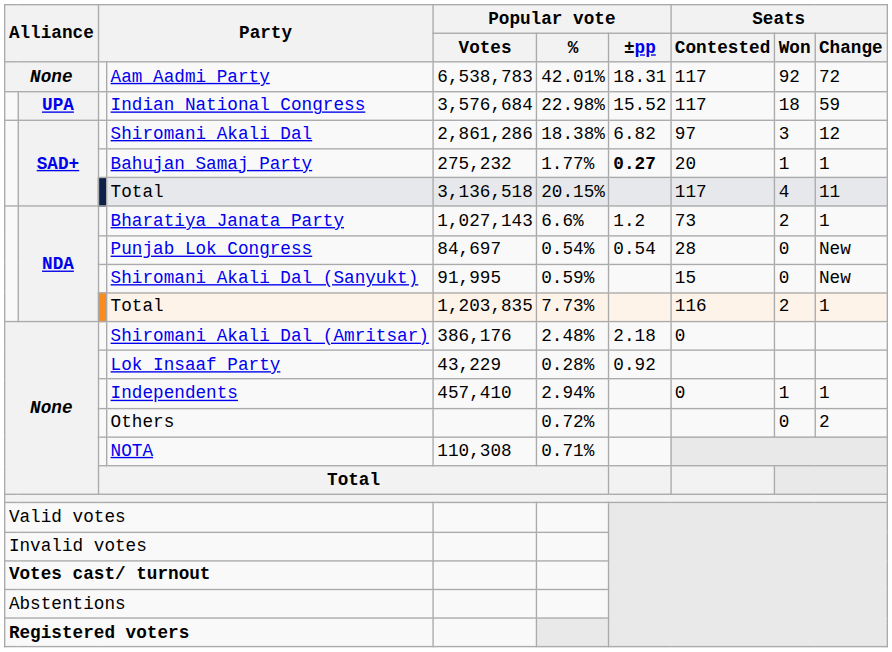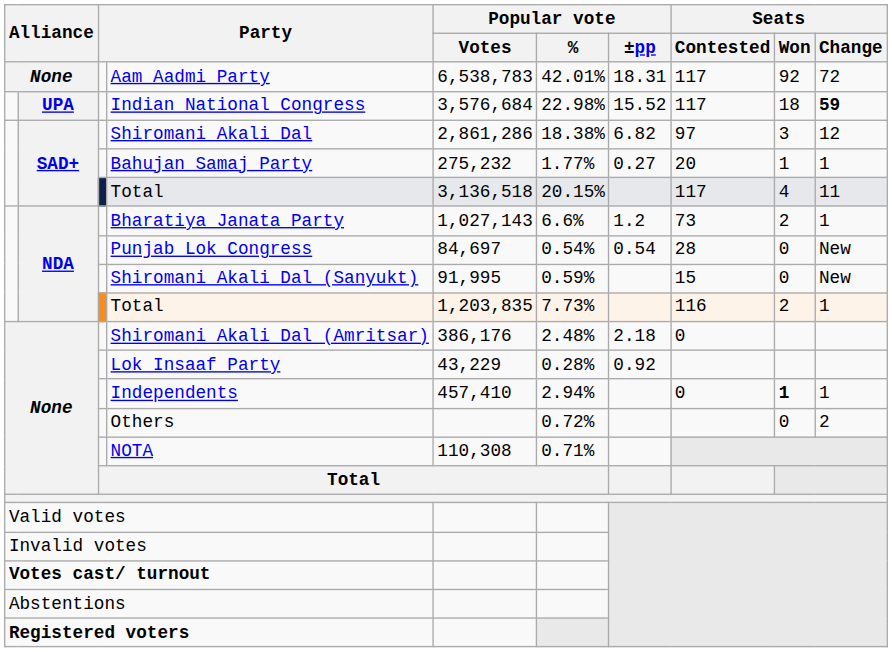(830, 106) normal -> (830, 106) bold
(635, 163) bold -> (635, 163) normal
(784, 394) normal -> (784, 394) bold
